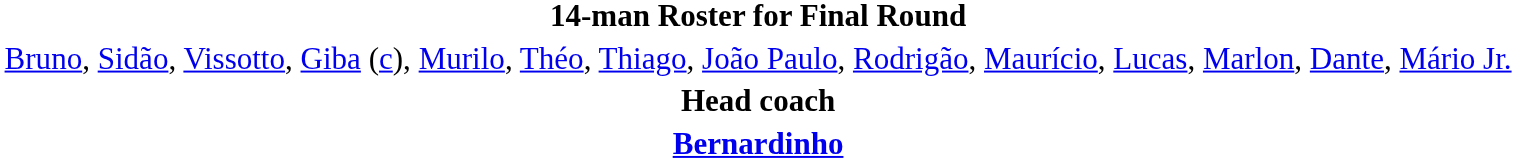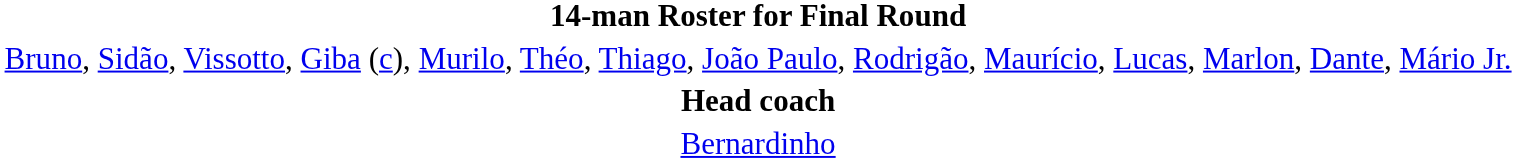(758, 143) bold -> (758, 143) normal
